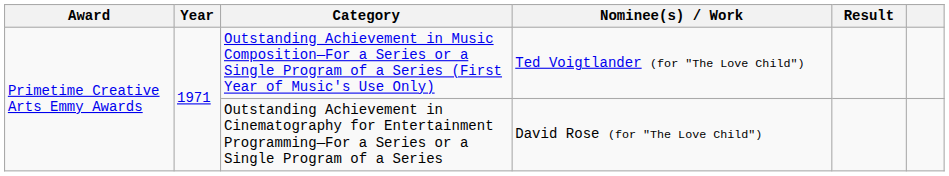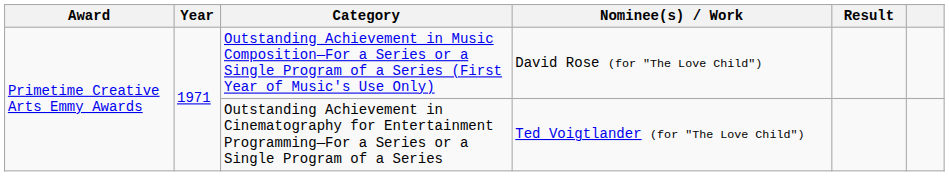(660, 63) Ted Voigtlander (for "The Love Child") -> (639, 63) David Rose (for "The Love Child")
(639, 135) David Rose (for "The Love Child") -> (660, 135) Ted Voigtlander (for "The Love Child")
